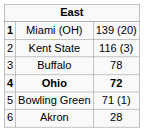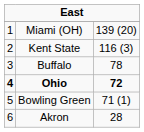(10, 30) bold -> (10, 30) normal
